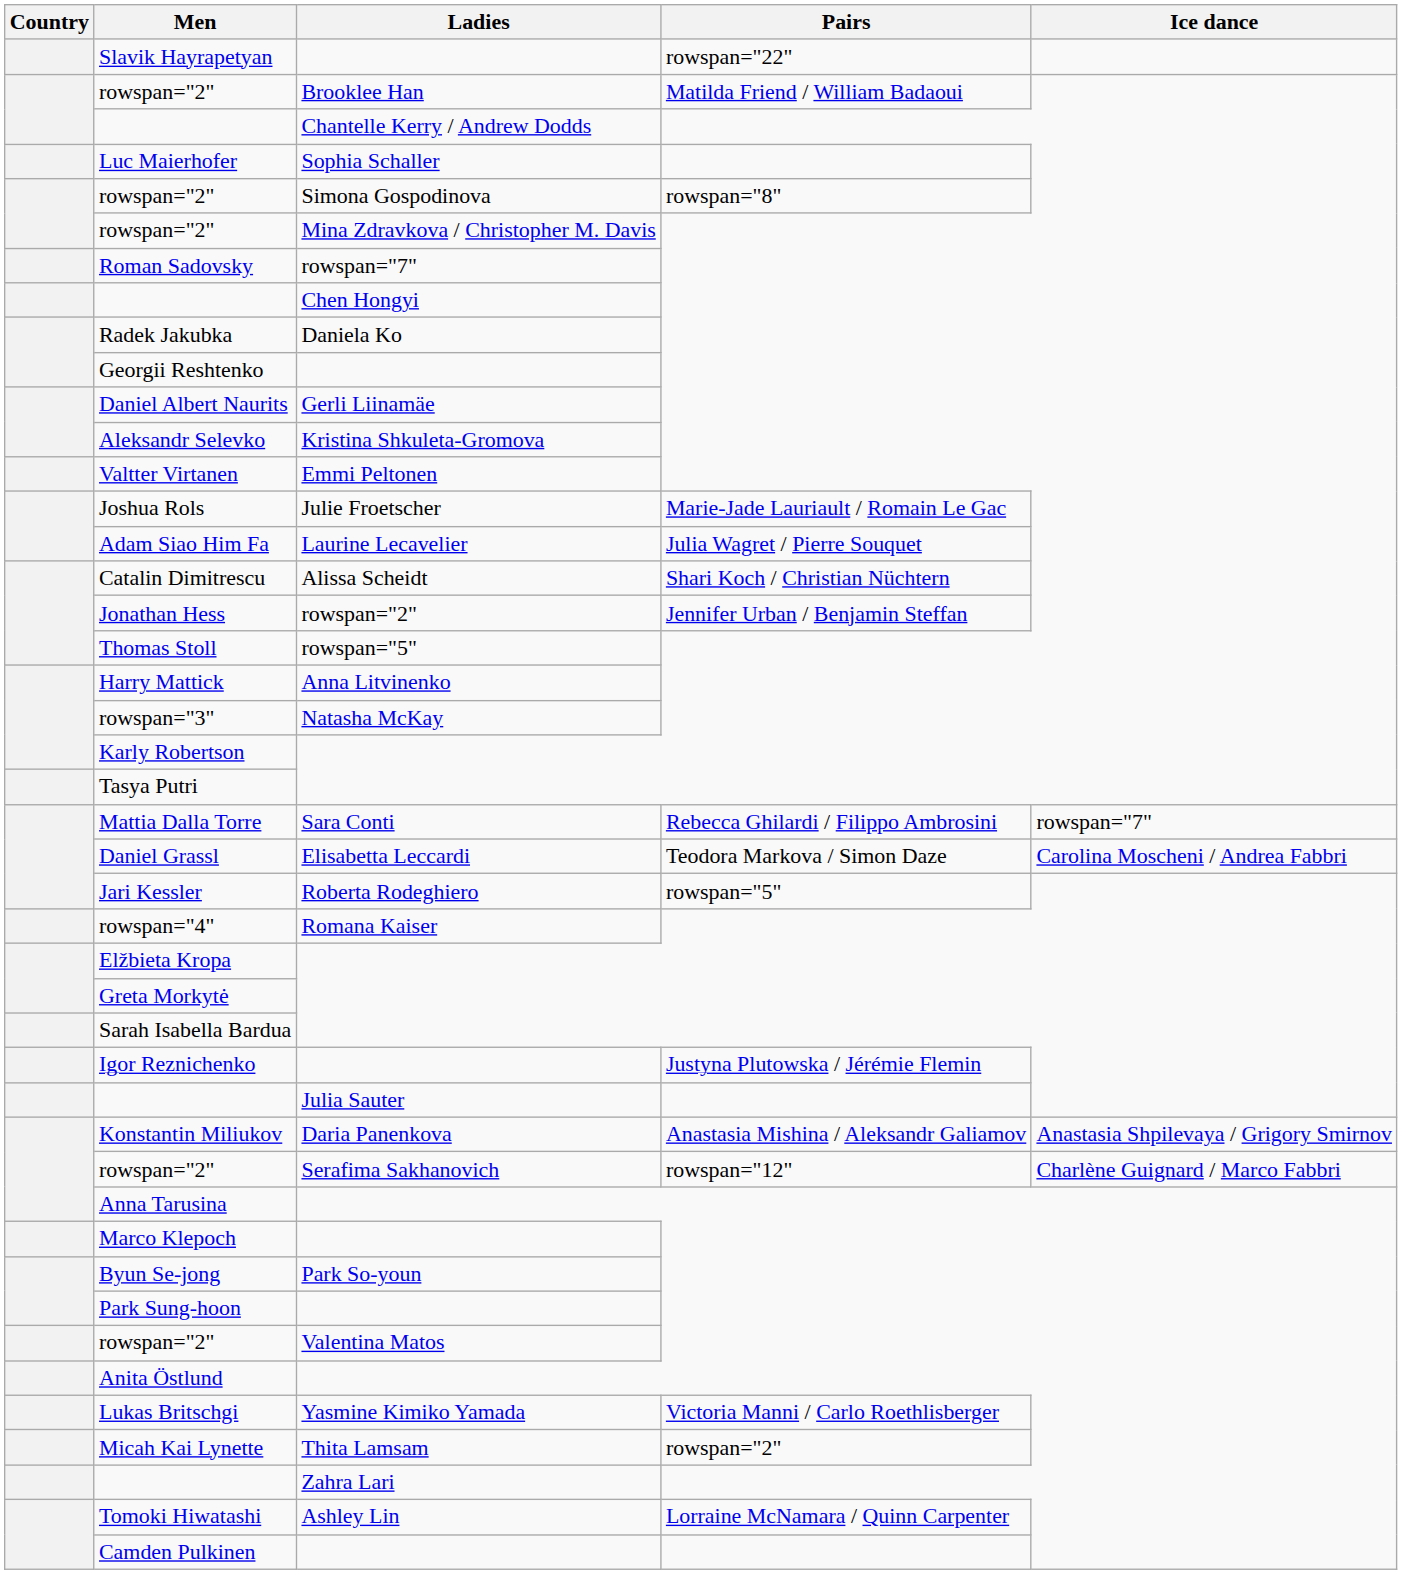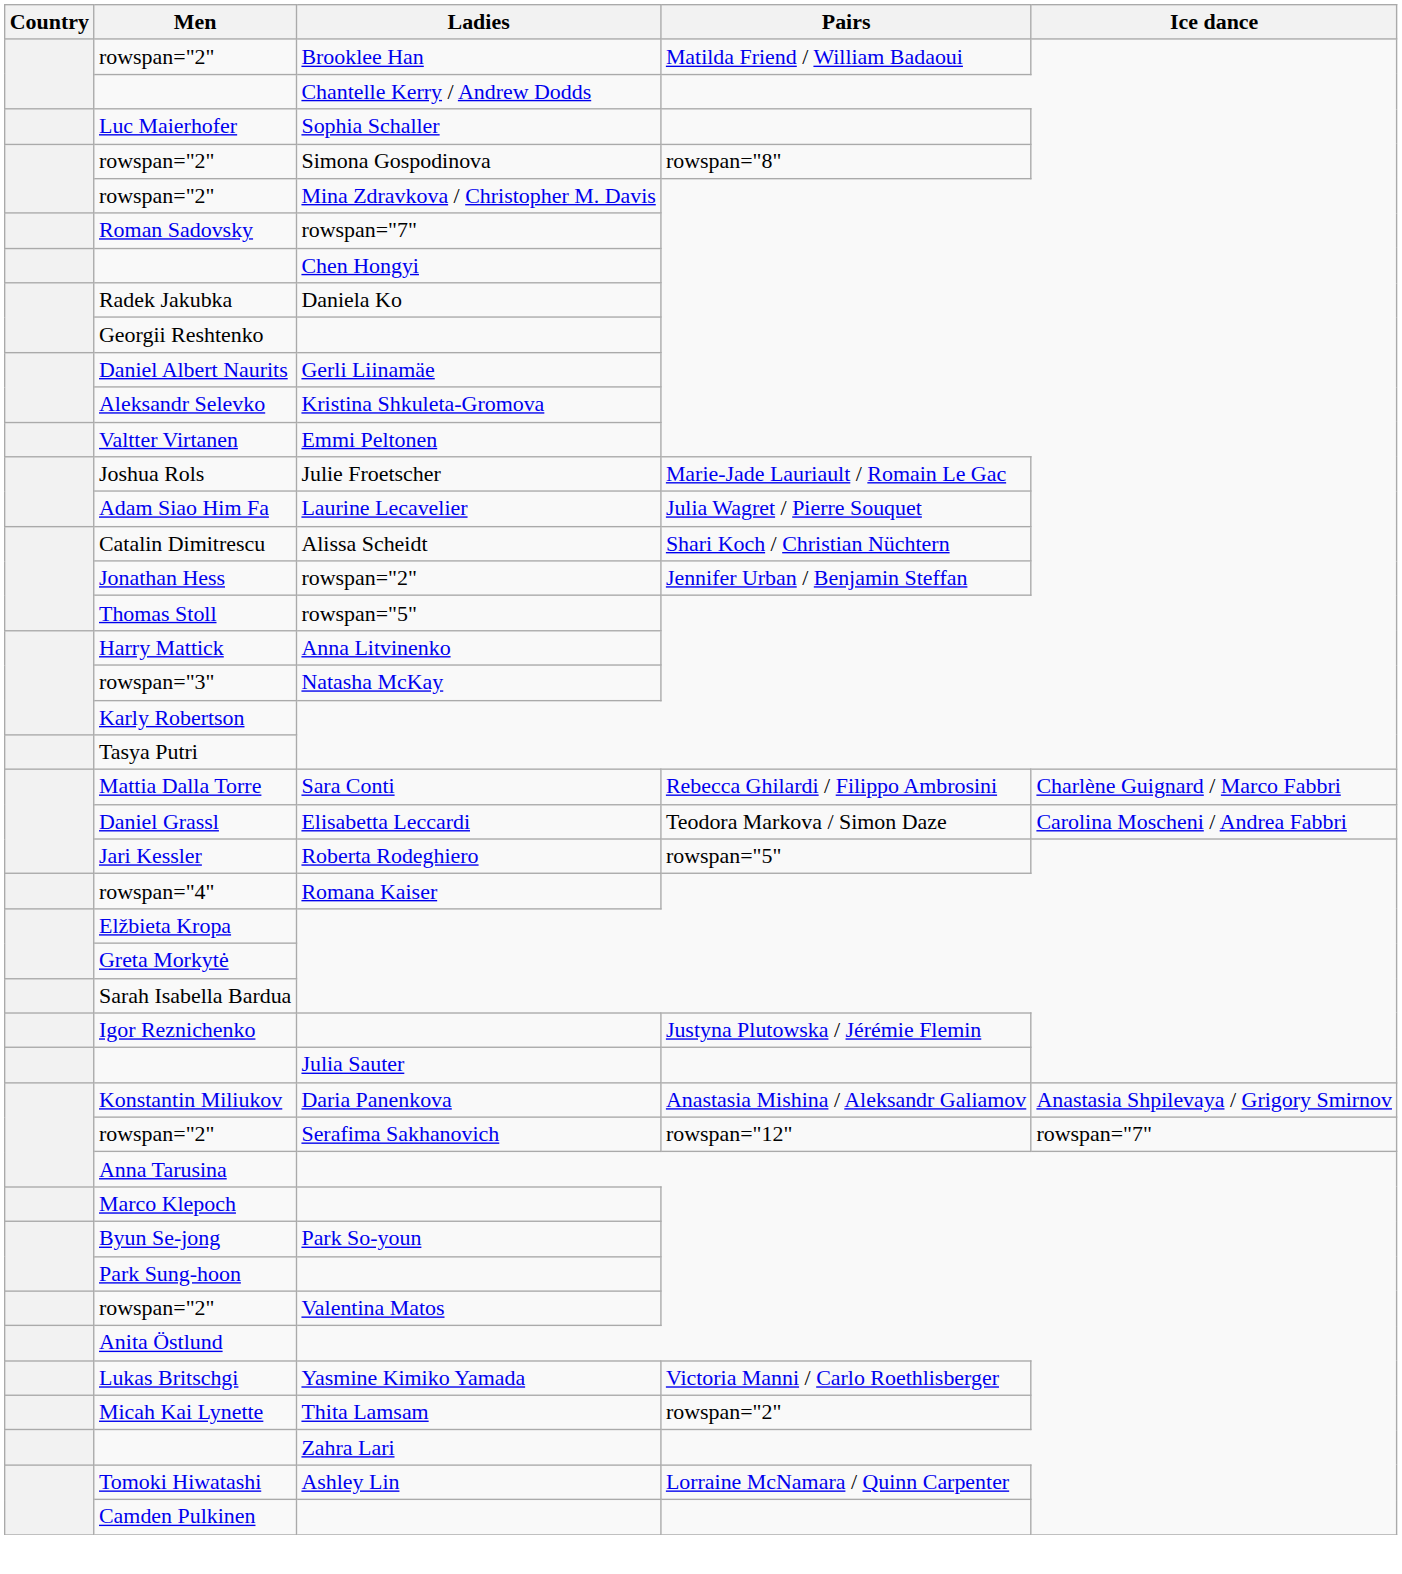- row: (186, 56)
(1094, 821) rowspan="7" -> (1189, 786) Charlène Guignard / Marco Fabbri
(1189, 1169) Charlène Guignard / Marco Fabbri -> (1094, 1134) rowspan="7"
